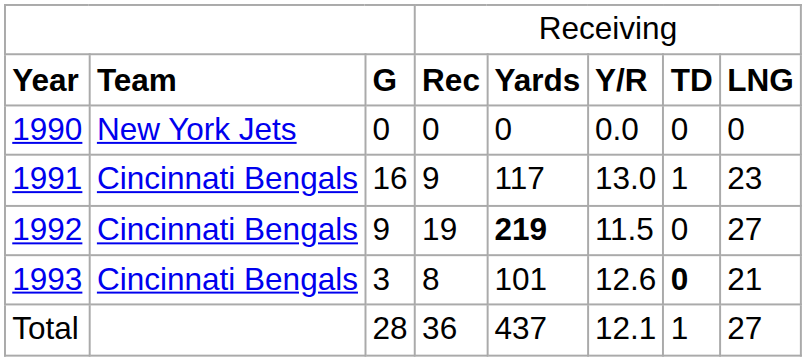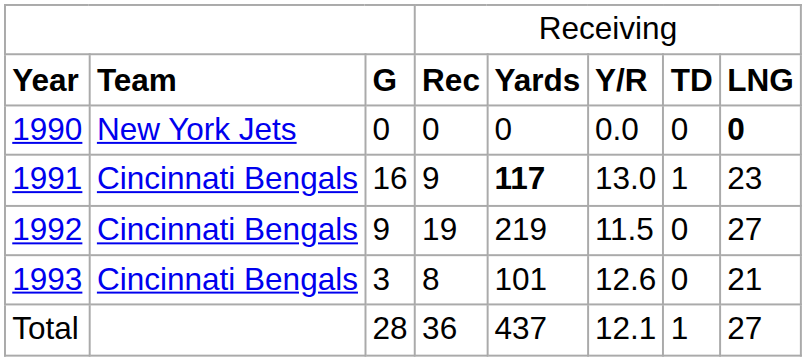(736, 129) normal -> (736, 129) bold
(520, 179) normal -> (520, 179) bold
(521, 229) bold -> (521, 229) normal
(680, 279) bold -> (680, 279) normal
